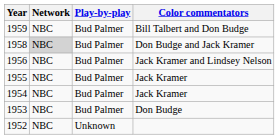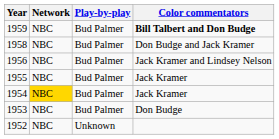(192, 28) normal -> (195, 28) bold
(42, 45) lightgrey background -> (42, 45) no background
(42, 93) no background -> (42, 93) gold background
